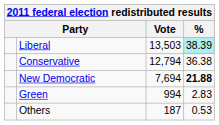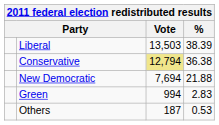(199, 45) paleturquoise background -> (199, 45) no background
(165, 62) no background -> (165, 62) khaki background
(199, 78) bold -> (199, 78) normal
